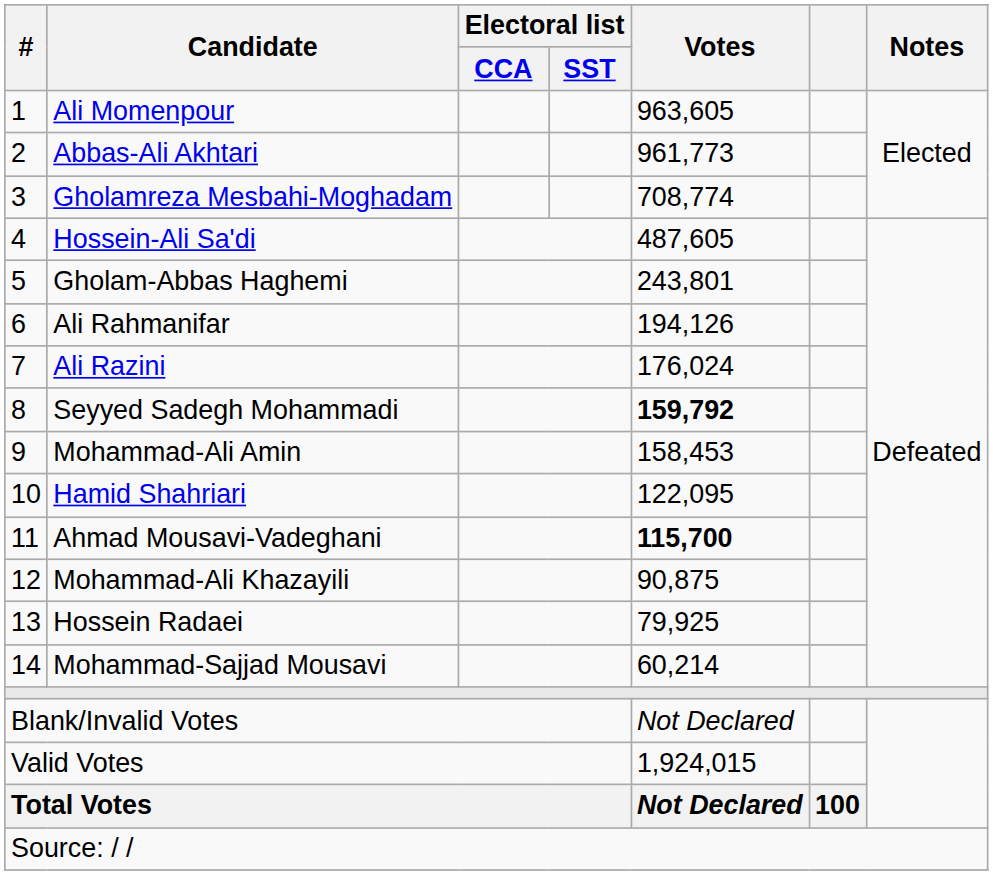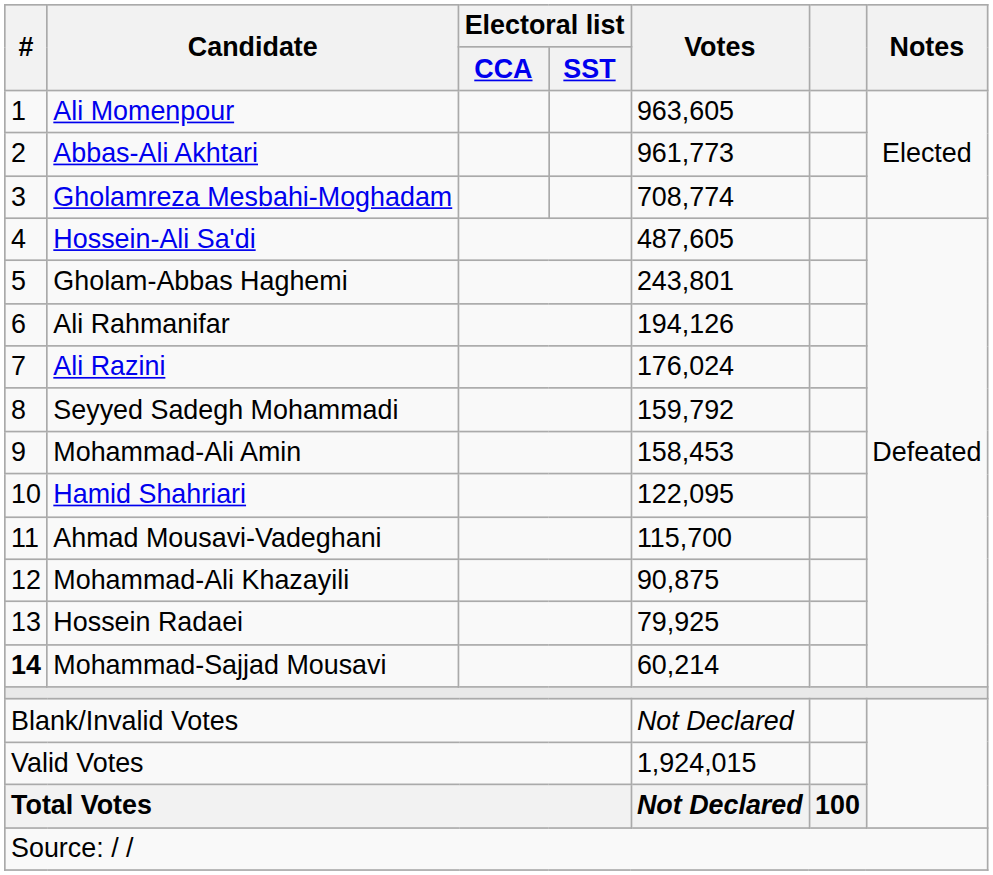(685, 409) bold -> (685, 409) normal
(685, 537) bold -> (684, 537) normal
(26, 665) normal -> (26, 665) bold
